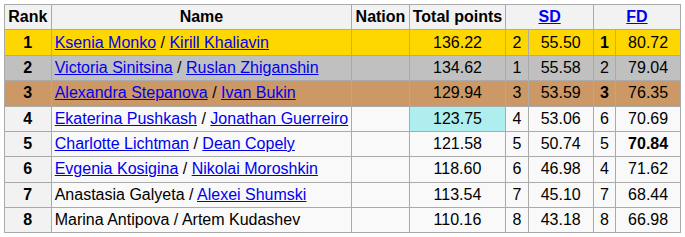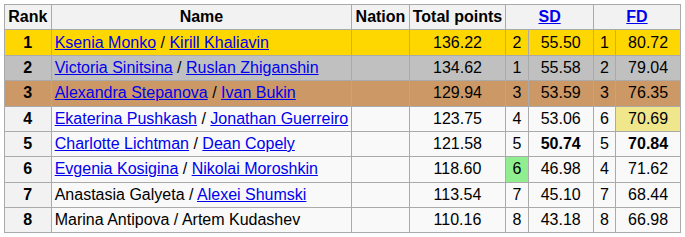(604, 42) bold -> (604, 42) normal
(604, 93) bold -> (604, 93) normal
(457, 118) paleturquoise background -> (457, 118) no background
(648, 118) no background -> (648, 118) khaki background
(561, 144) normal -> (561, 144) bold
(517, 169) no background -> (517, 169) lightgreen background
